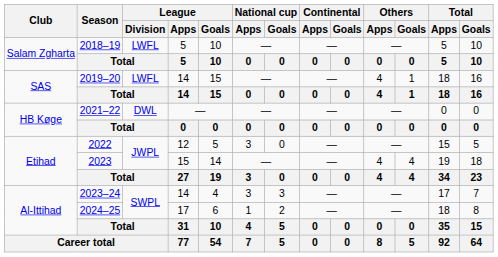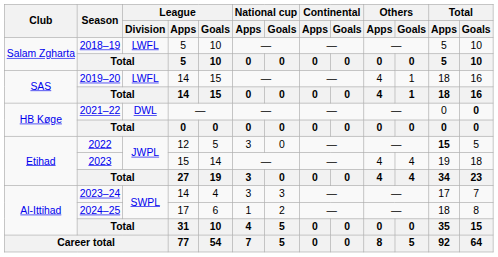(476, 111) normal -> (476, 111) bold
(444, 144) normal -> (444, 144) bold
